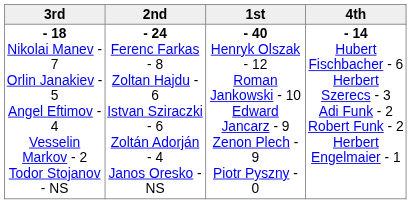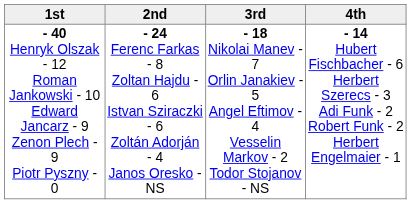columns swapped: (255, 14) <-> (55, 14)
